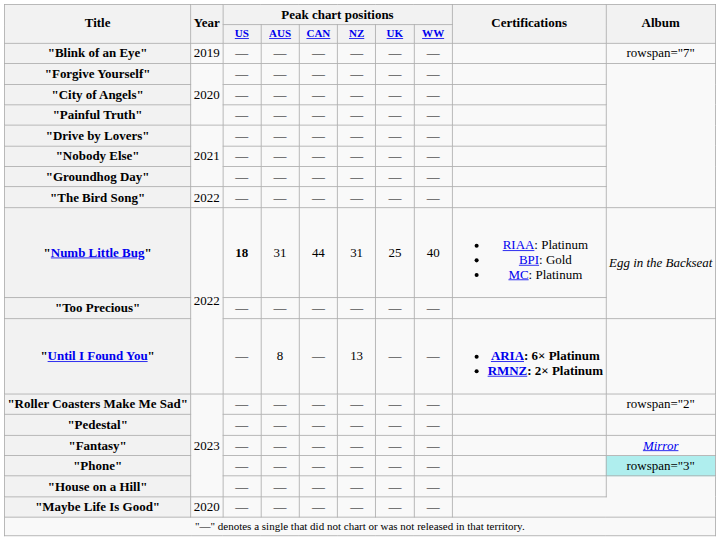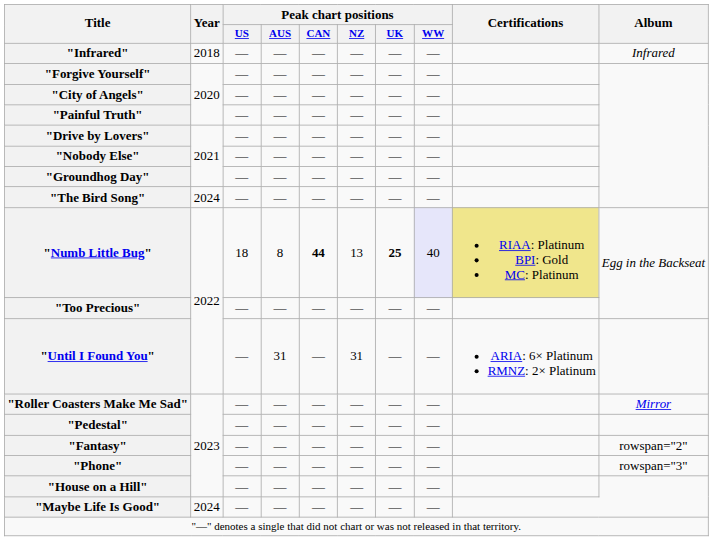+ row: (98, 53)
- row: (98, 53)
(207, 197) 2022 -> (207, 197) 2024
(242, 252) bold -> (242, 252) normal
(280, 252) 31 -> (280, 252) 8
(318, 252) normal -> (318, 252) bold
(357, 252) 31 -> (357, 252) 13
(395, 252) normal -> (395, 252) bold
(433, 252) no background -> (433, 252) lavender background
(529, 260) no background -> (526, 260) khaki background
(280, 356) 8 -> (280, 356) 31
(357, 356) 13 -> (357, 356) 31
(529, 363) bold -> (526, 363) normal
(661, 404) rowspan="2" -> (653, 404) Mirror
(661, 445) Mirror -> (653, 445) rowspan="2"
(661, 465) paleturquoise background -> (653, 465) no background
(207, 507) 2020 -> (207, 507) 2024
